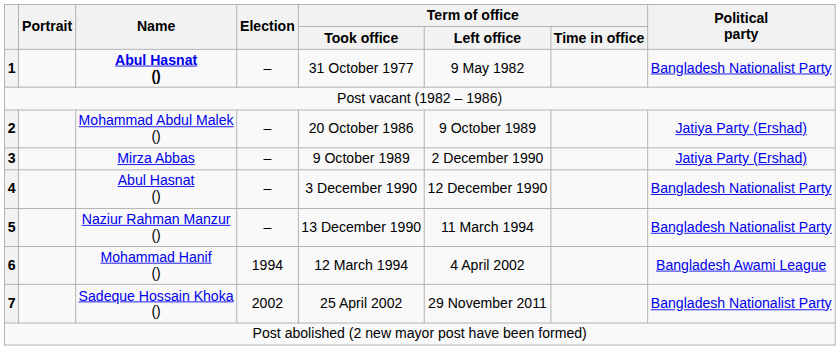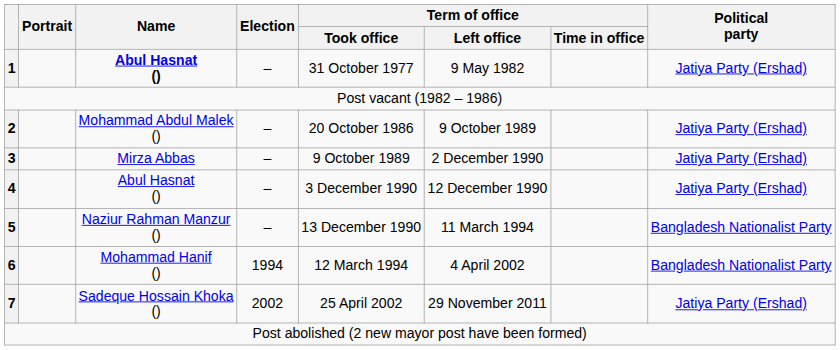(741, 68) Bangladesh Nationalist Party -> (741, 68) Jatiya Party (Ershad)
(741, 189) Bangladesh Nationalist Party -> (741, 189) Jatiya Party (Ershad)
(741, 265) Bangladesh Awami League -> (741, 265) Bangladesh Nationalist Party
(741, 303) Bangladesh Nationalist Party -> (741, 303) Jatiya Party (Ershad)
